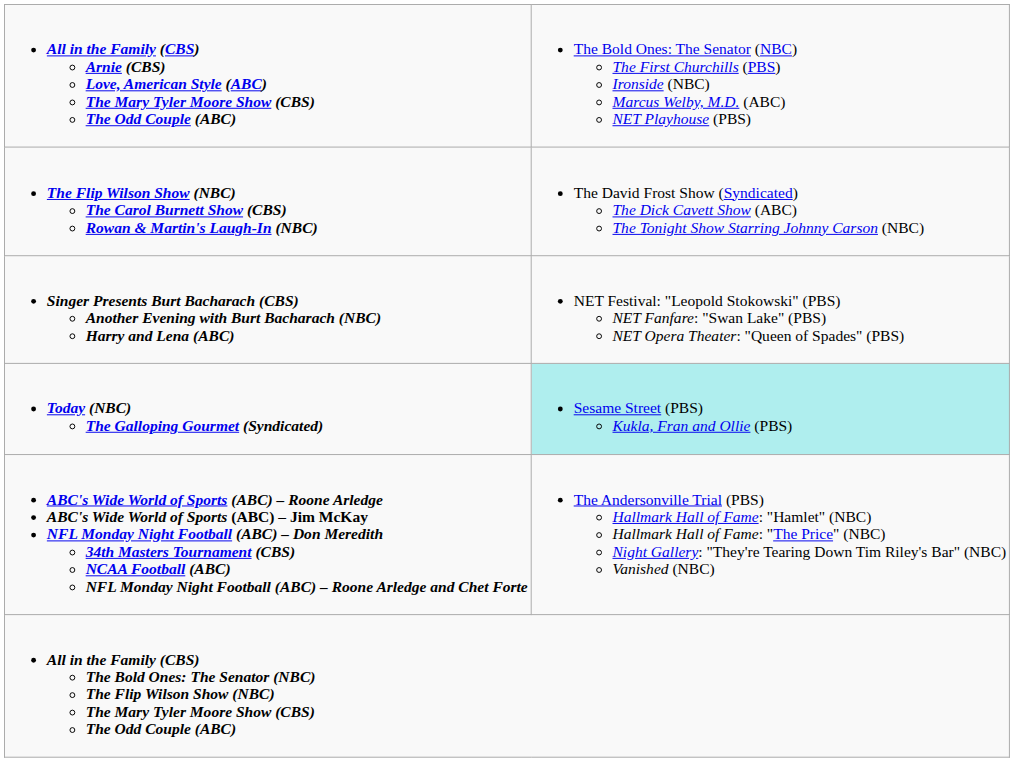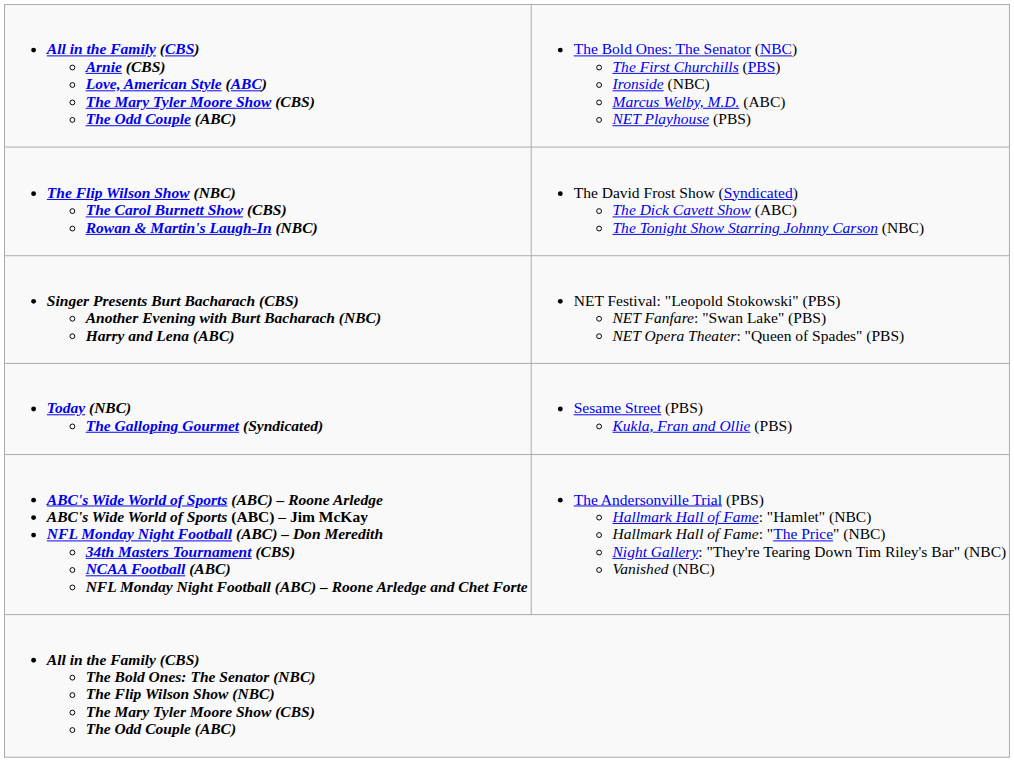(771, 418) paleturquoise background -> (771, 418) no background
